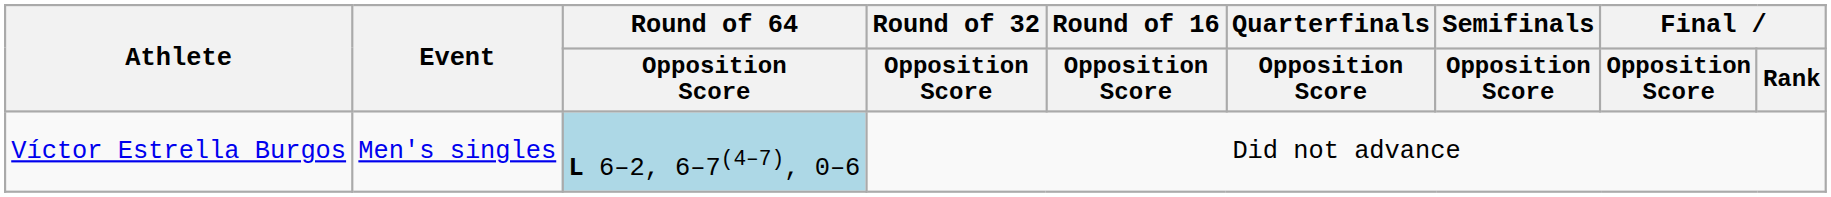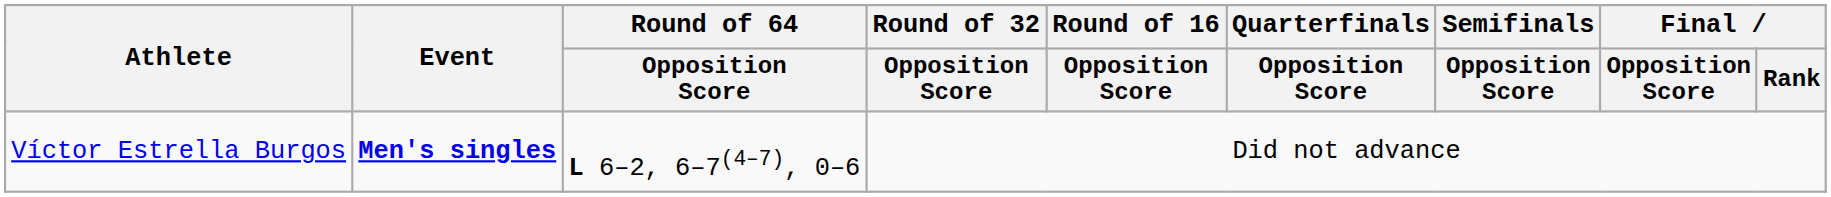(457, 151) normal -> (457, 151) bold
(714, 166) lightblue background -> (714, 166) no background
